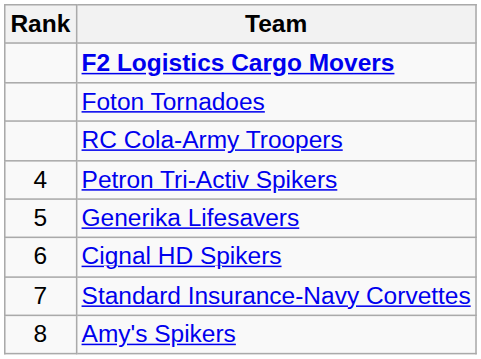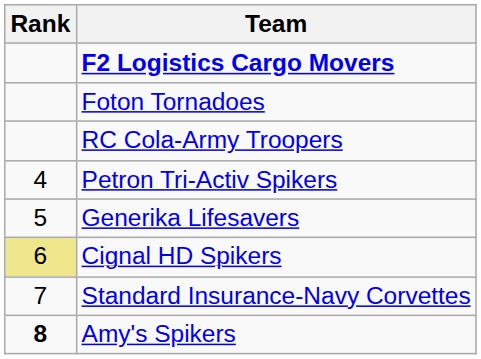(40, 256) no background -> (40, 256) khaki background
(40, 334) normal -> (40, 334) bold
